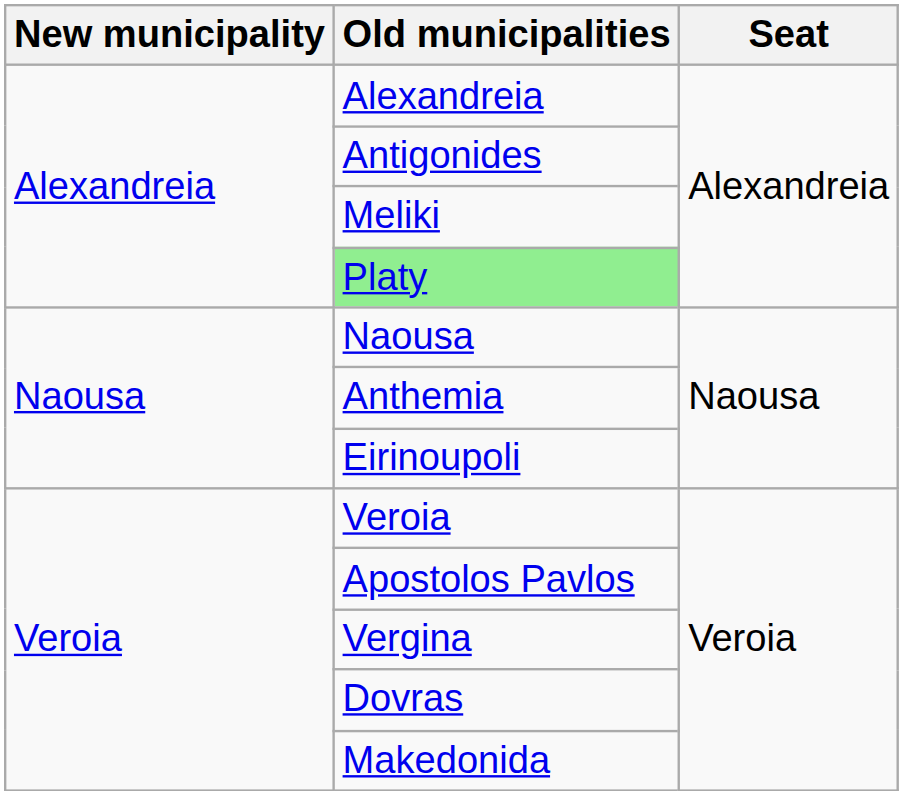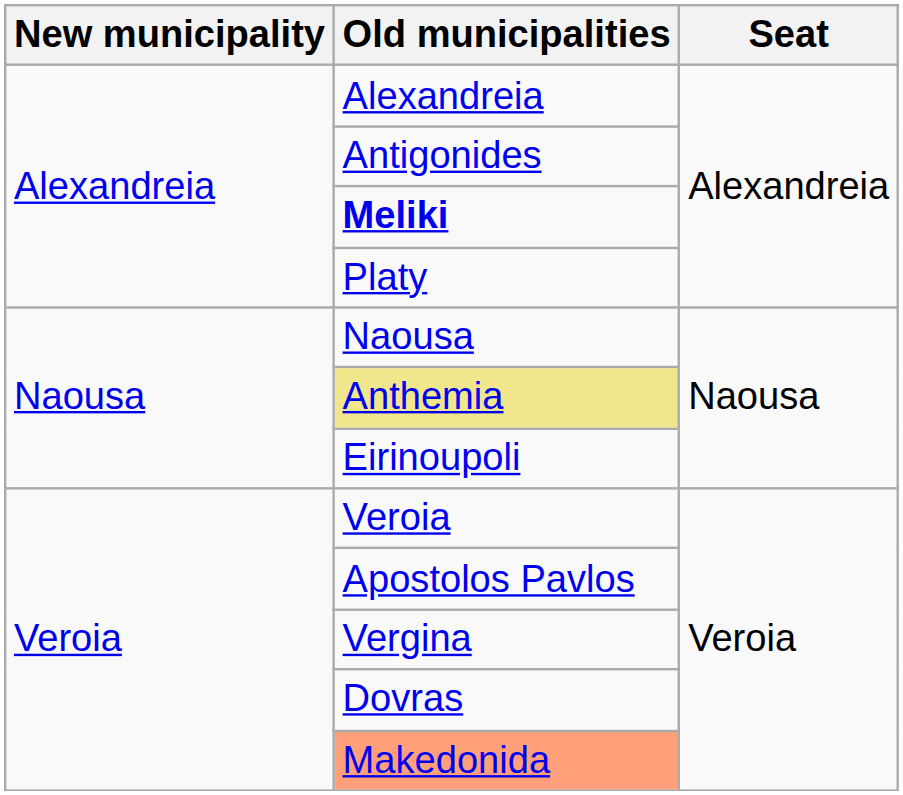(391, 215) normal -> (396, 215) bold
(385, 276) lightgreen background -> (385, 276) no background
(423, 397) no background -> (423, 397) khaki background
(446, 759) no background -> (446, 759) lightsalmon background
